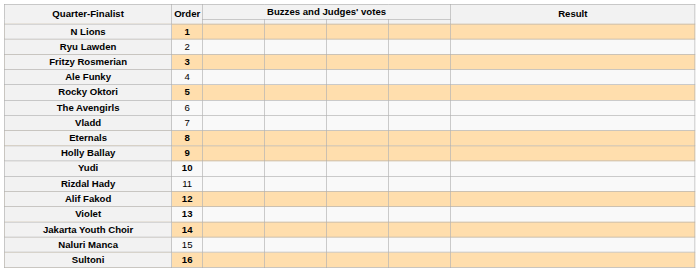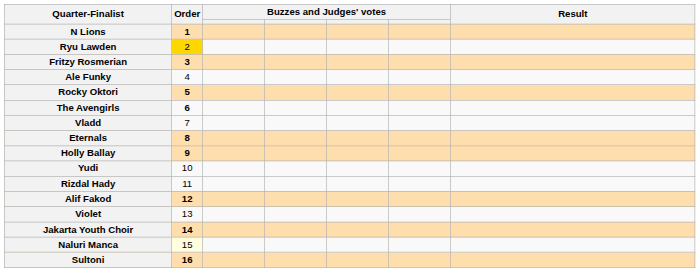(187, 46) no background -> (187, 46) gold background
(187, 107) normal -> (187, 107) bold
(187, 168) bold -> (187, 168) normal
(187, 214) bold -> (187, 214) normal
(187, 244) no background -> (187, 244) lightyellow background
